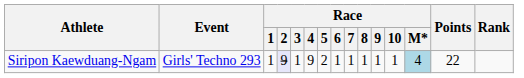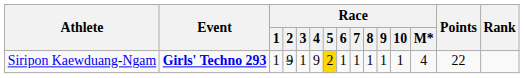(212, 61) normal -> (215, 61) bold
(284, 61) lavender background -> (290, 61) no background
(324, 61) no background -> (330, 61) gold background
(418, 61) lightblue background -> (424, 61) no background
